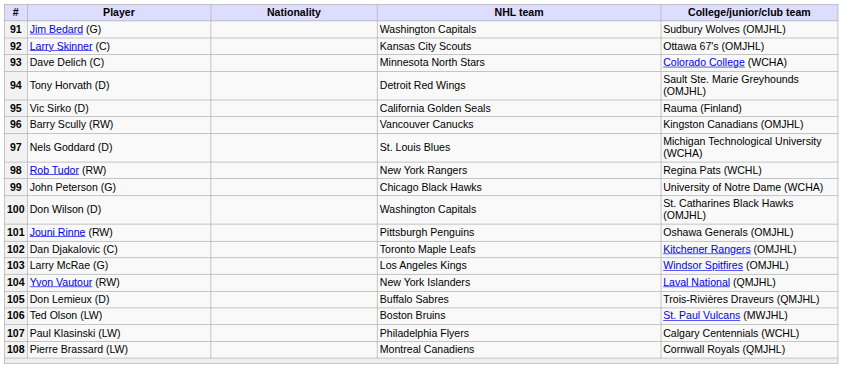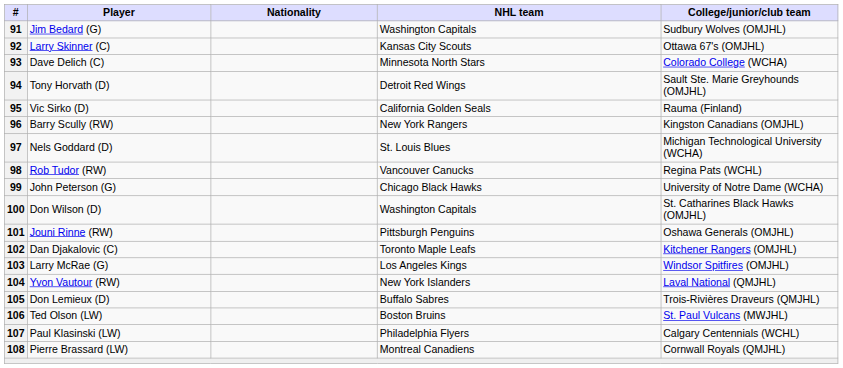(427, 125) Vancouver Canucks -> (424, 125) New York Rangers
(424, 170) New York Rangers -> (427, 170) Vancouver Canucks
